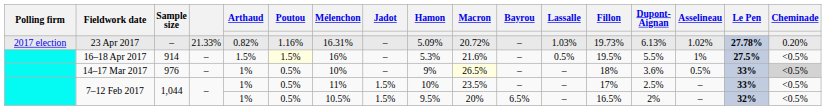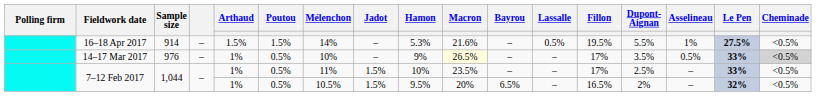- row: (115, 43)
(290, 57) lightyellow background -> (281, 43) no background
(338, 57) 16% -> (328, 43) 14%
(609, 71) 18% -> (599, 57) 17%
(654, 71) 3.6% -> (644, 57) 3.5%
